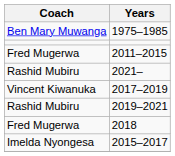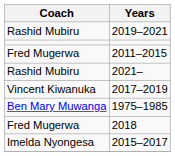(57, 31) Ben Mary Muwanga -> (43, 31) Rashid Mubiru
(140, 31) 1975–1985 -> (140, 31) 2019–2021
(43, 107) Rashid Mubiru -> (57, 107) Ben Mary Muwanga
(140, 107) 2019–2021 -> (140, 107) 1975–1985
